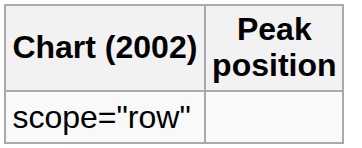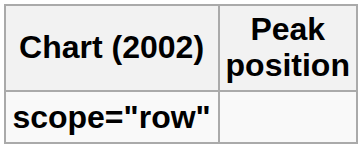(102, 116) normal -> (112, 116) bold
